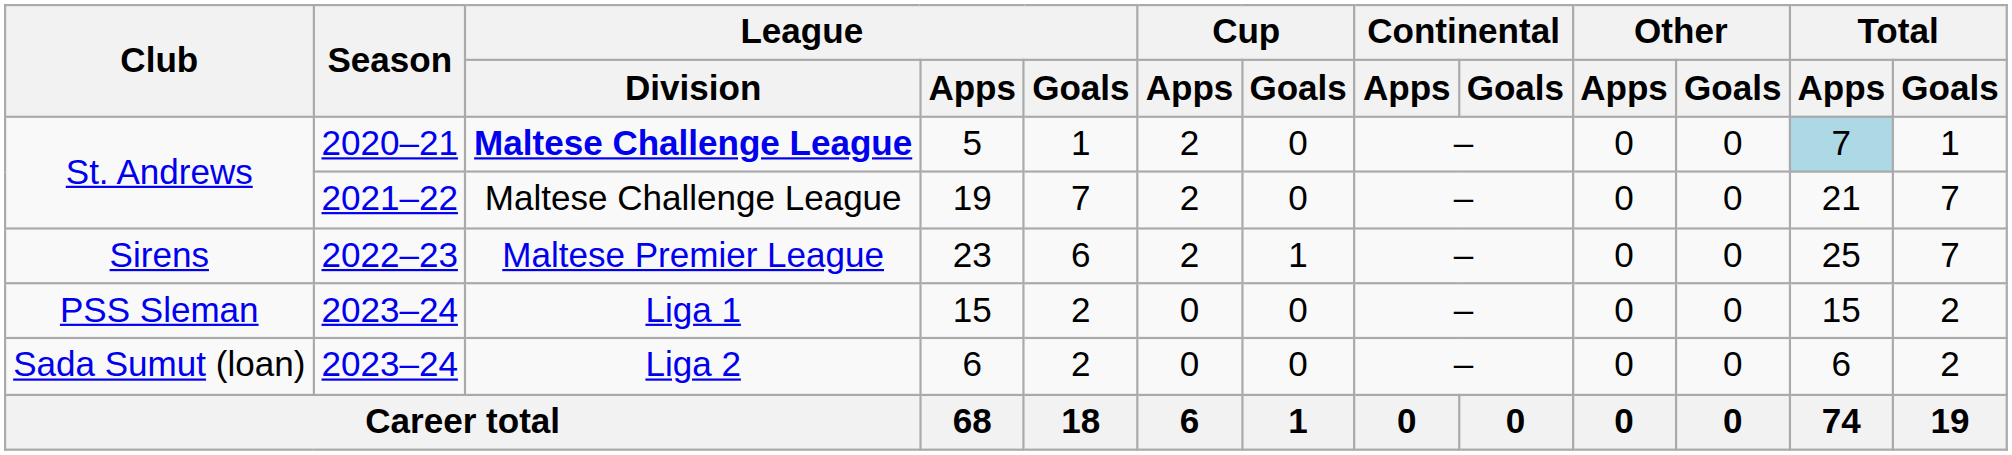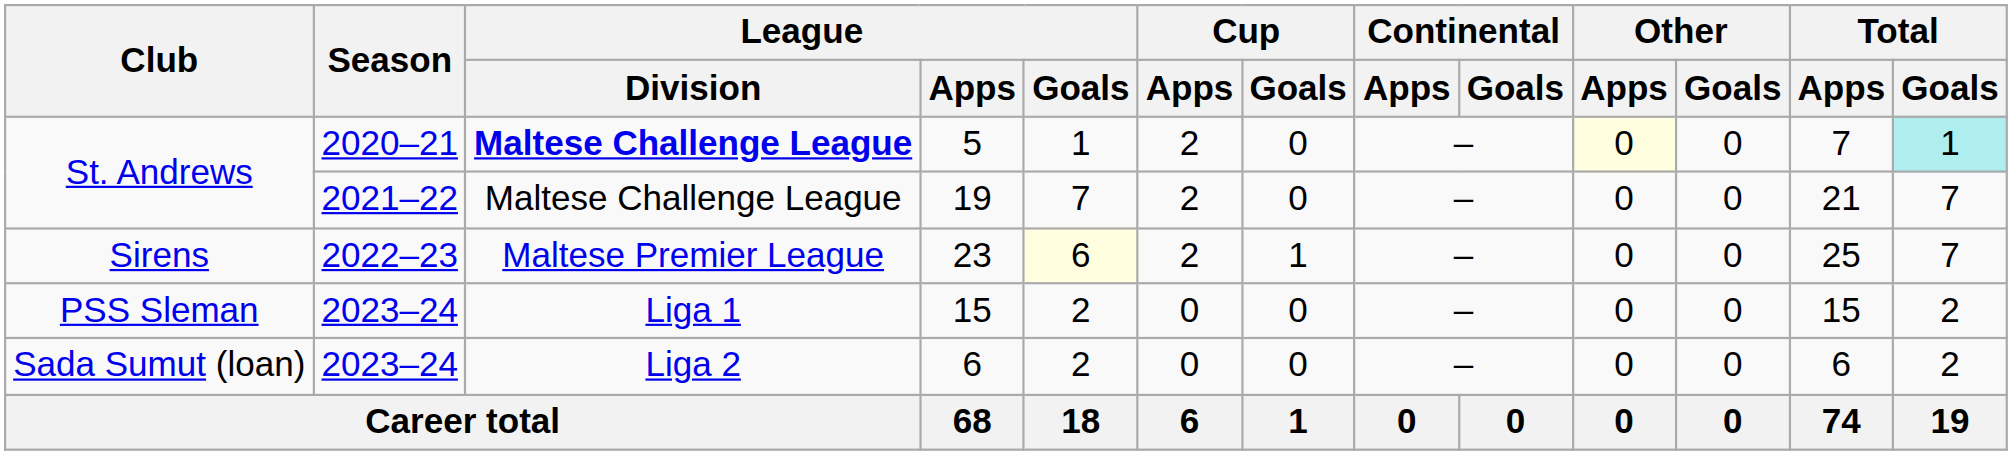(1624, 143) no background -> (1624, 143) lightyellow background
(1841, 143) lightblue background -> (1841, 143) no background
(1950, 143) no background -> (1950, 143) paleturquoise background
(1081, 254) no background -> (1081, 254) lightyellow background
